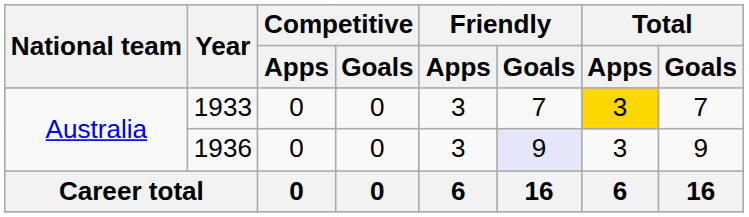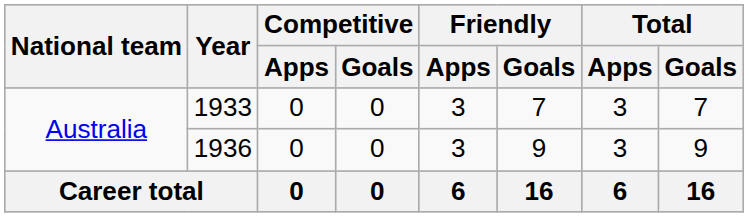(620, 107) gold background -> (620, 107) no background
(539, 149) lavender background -> (539, 149) no background
